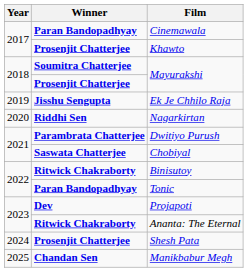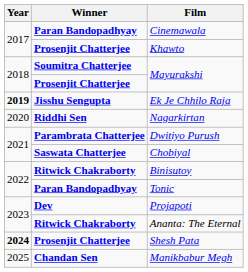(18, 100) normal -> (18, 100) bold
(18, 240) normal -> (18, 240) bold
